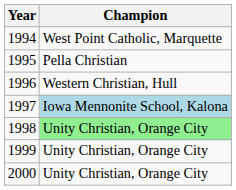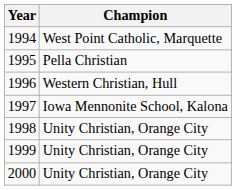(135, 106) lightblue background -> (135, 106) no background
(125, 128) lightgreen background -> (125, 128) no background
